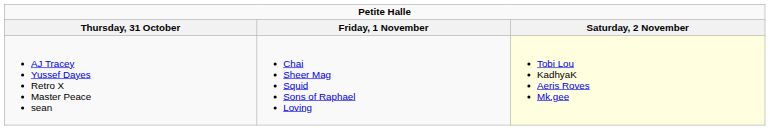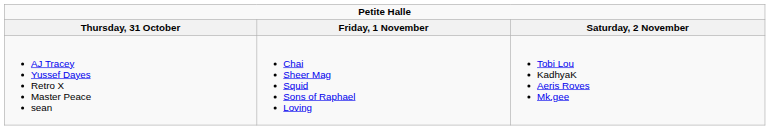(638, 80) lightyellow background -> (638, 80) no background
